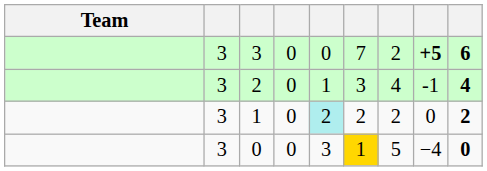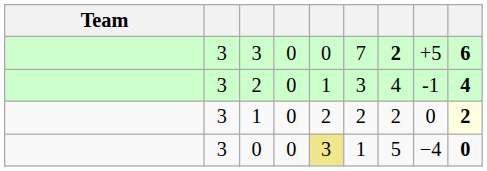(396, 52) normal -> (396, 52) bold
(430, 52) bold -> (430, 52) normal
(326, 117) paleturquoise background -> (326, 117) no background
(465, 117) no background -> (465, 117) lightyellow background
(326, 149) no background -> (326, 149) khaki background
(361, 149) gold background -> (361, 149) no background
